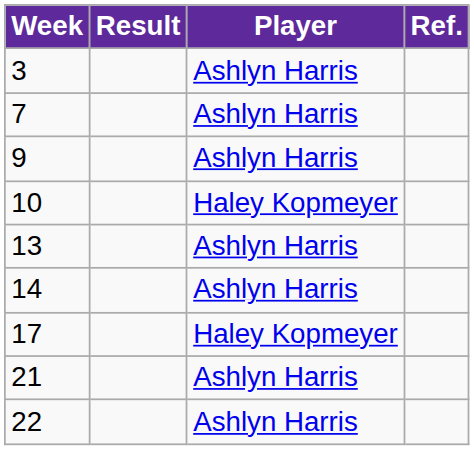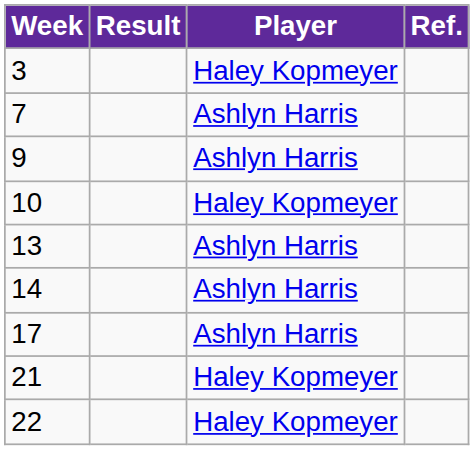(275, 70) Ashlyn Harris -> (296, 70) Haley Kopmeyer
(296, 333) Haley Kopmeyer -> (275, 333) Ashlyn Harris
(275, 377) Ashlyn Harris -> (296, 377) Haley Kopmeyer
(275, 421) Ashlyn Harris -> (296, 421) Haley Kopmeyer
